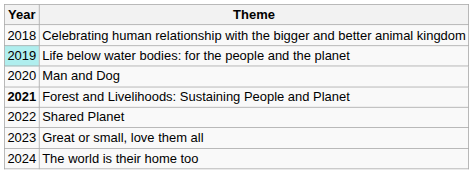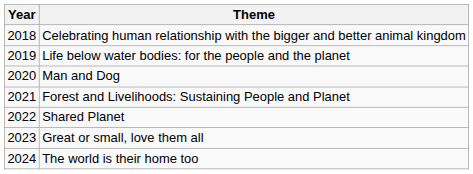(22, 55) paleturquoise background -> (22, 55) no background
(22, 96) bold -> (22, 96) normal
